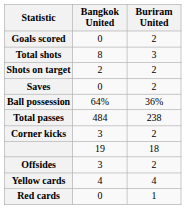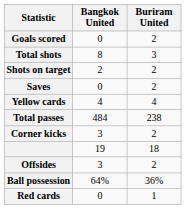rows swapped: (39, 102) <-> (39, 180)
